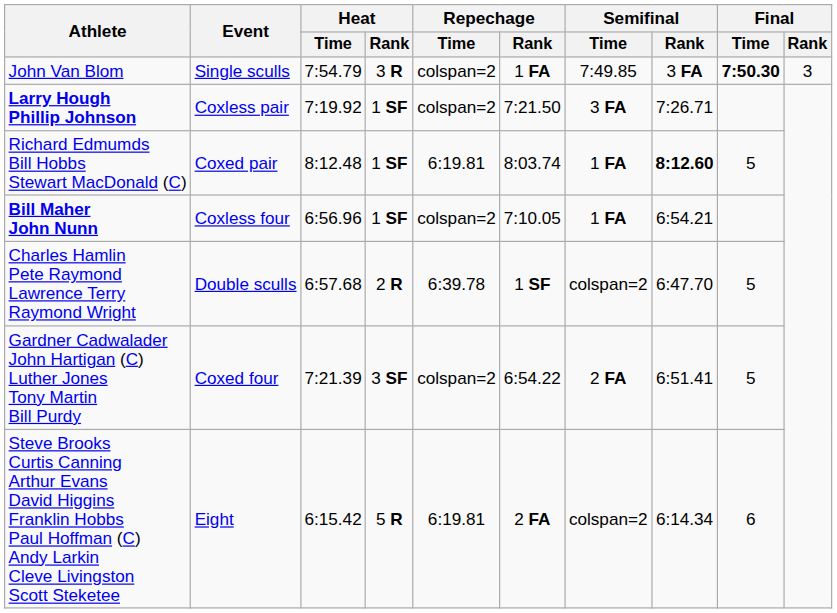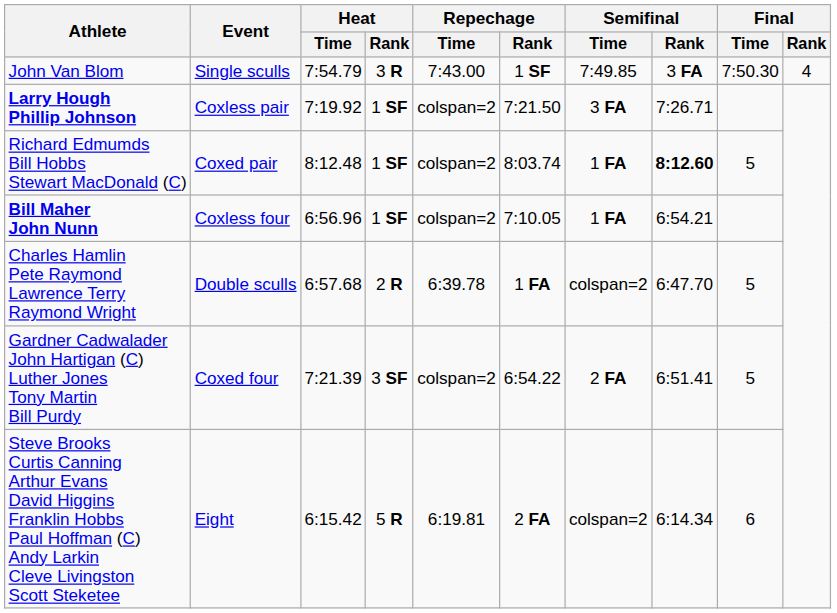(456, 71) colspan=2 -> (456, 71) 7:43.00
(532, 71) 1 FA -> (532, 71) 1 SF
(751, 71) bold -> (750, 71) normal
(807, 71) 3 -> (806, 71) 4
(456, 163) 6:19.81 -> (456, 163) colspan=2
(532, 284) 1 SF -> (532, 284) 1 FA
